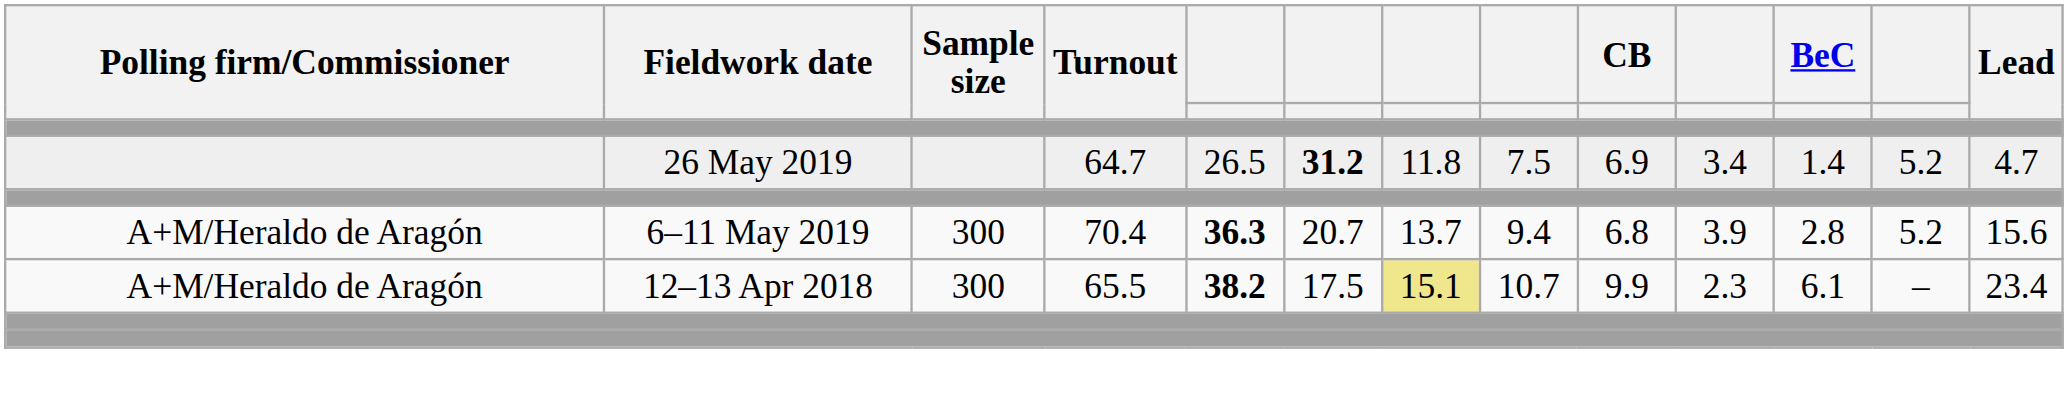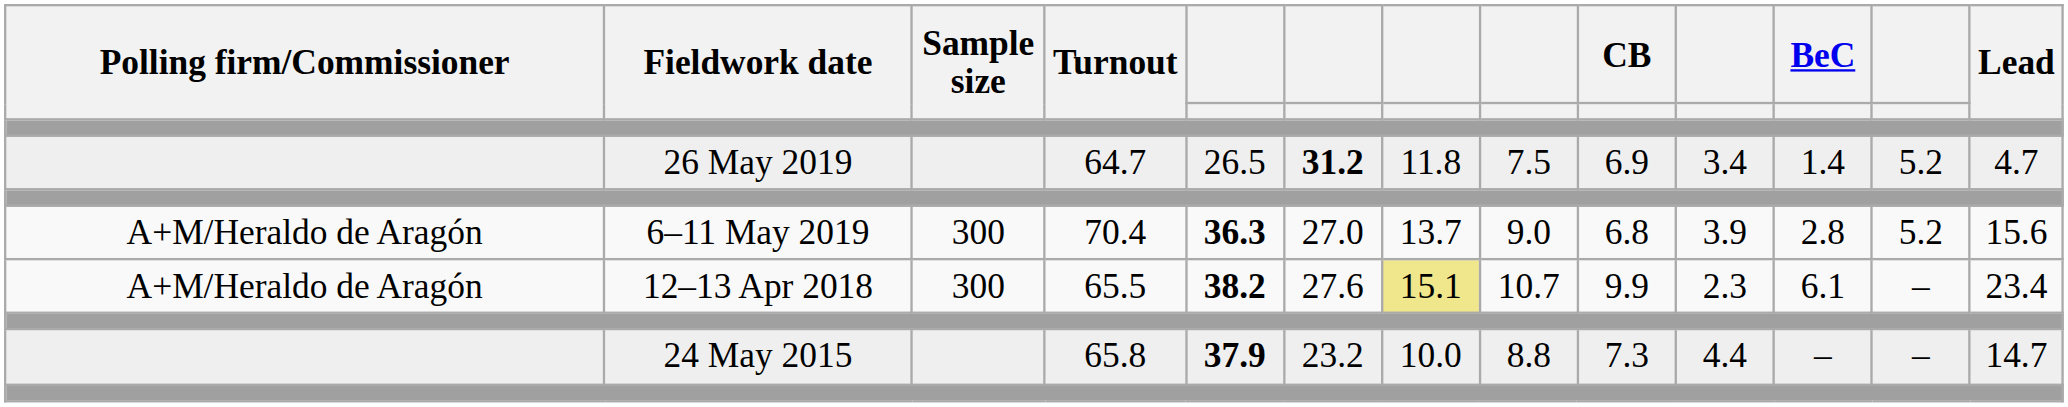(1333, 232) 20.7 -> (1333, 232) 27.0
(1529, 232) 9.4 -> (1529, 232) 9.0
(1333, 286) 17.5 -> (1333, 286) 27.6
+ row: (758, 356)
